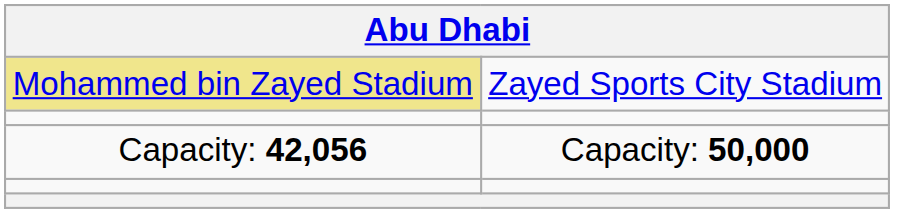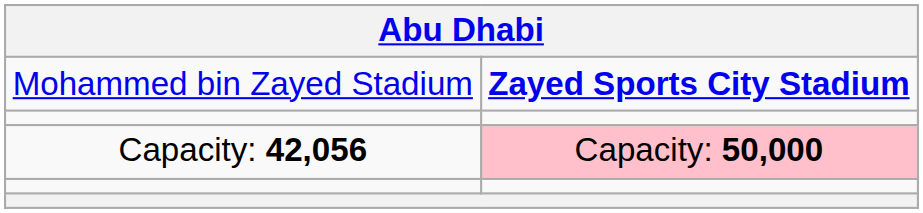(243, 83) khaki background -> (243, 83) no background
(685, 83) normal -> (699, 83) bold
(685, 151) no background -> (699, 151) pink background
